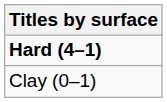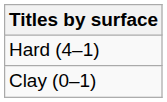(55, 50) bold -> (54, 50) normal
